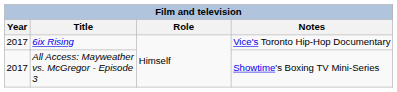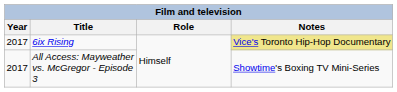(312, 42) no background -> (312, 42) khaki background
